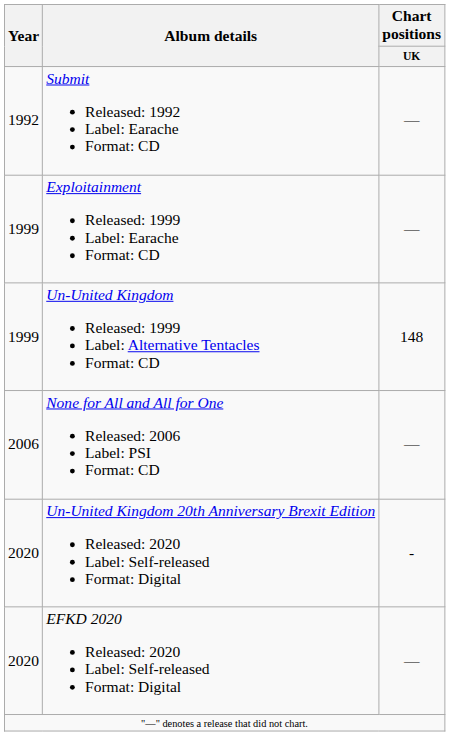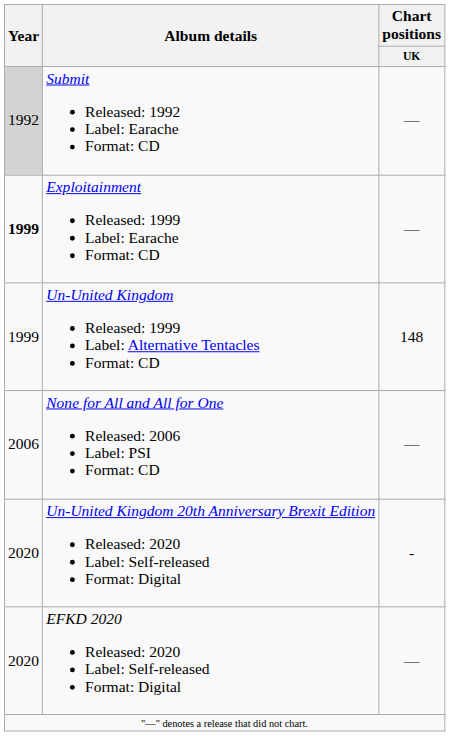(24, 120) no background -> (24, 120) lightgrey background
(24, 228) normal -> (24, 228) bold
